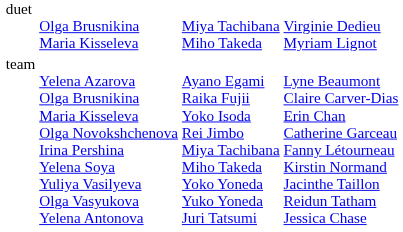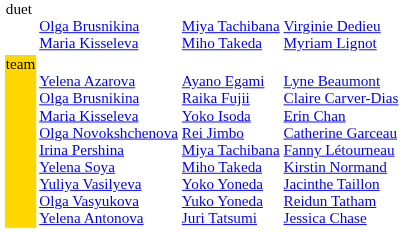(21, 64) no background -> (21, 64) gold background
